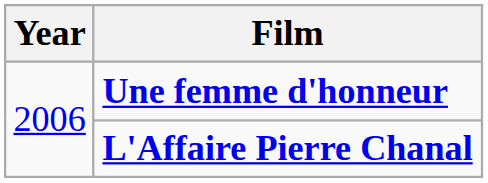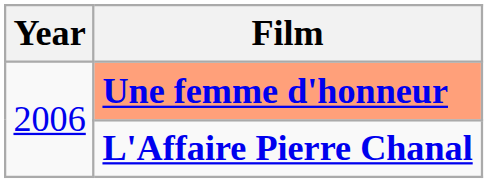(275, 90) no background -> (275, 90) lightsalmon background
